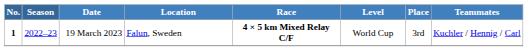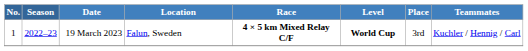(13, 33) bold -> (13, 33) normal
(373, 33) normal -> (373, 33) bold
